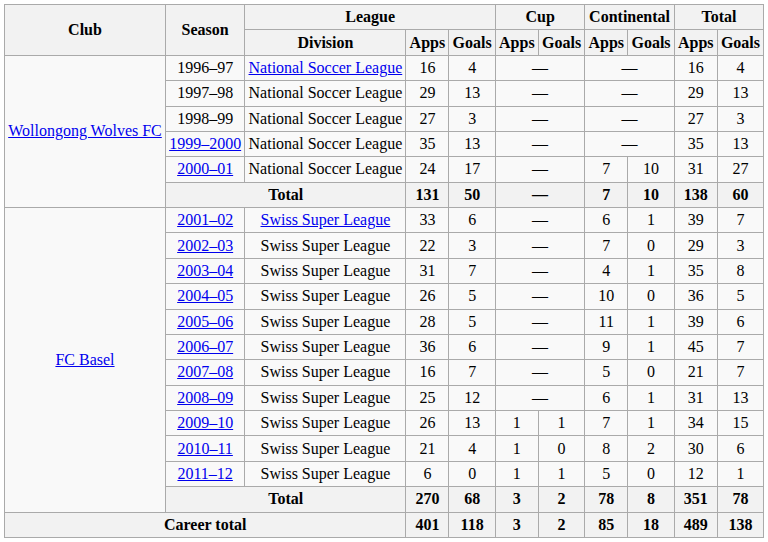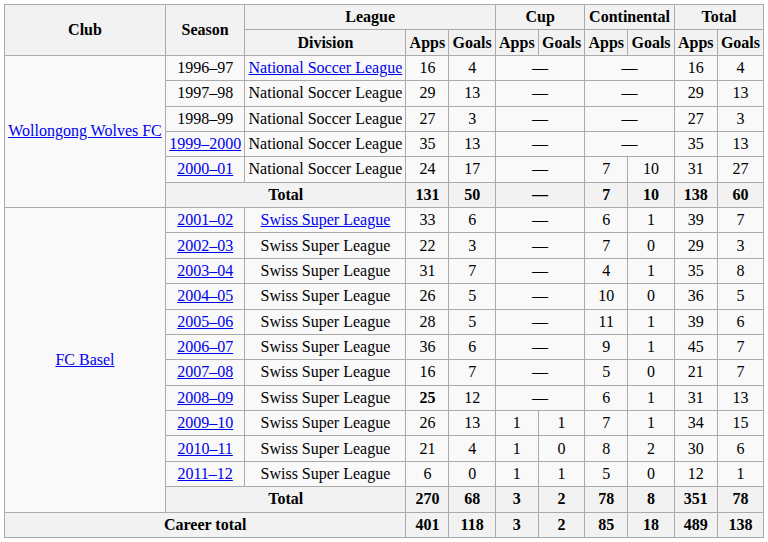(427, 397) normal -> (427, 397) bold
